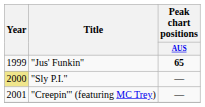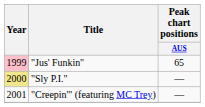(17, 63) no background -> (17, 63) pink background
(179, 63) bold -> (179, 63) normal
